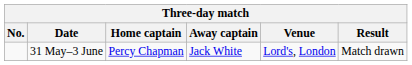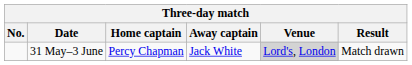(299, 51) no background -> (299, 51) lightgrey background
